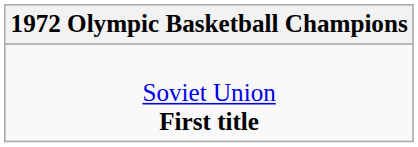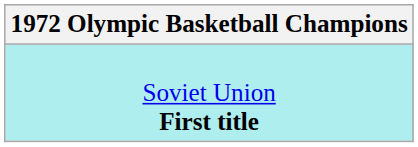(209, 106) no background -> (209, 106) paleturquoise background
